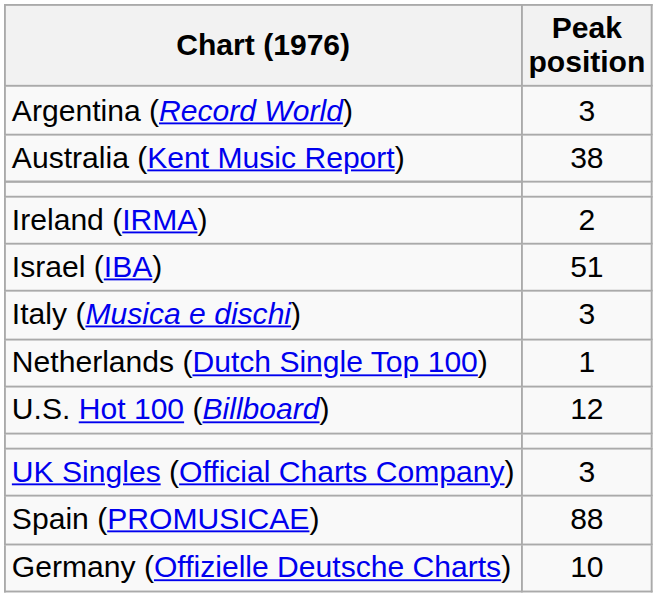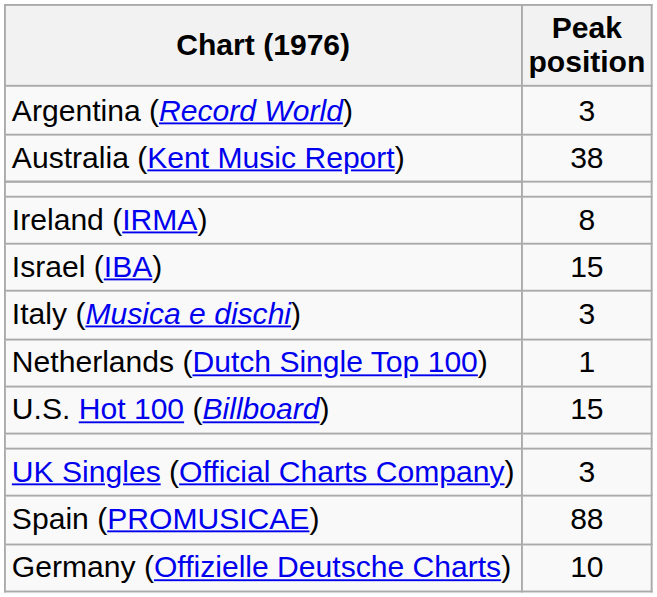(587, 219) 2 -> (587, 219) 8
(587, 266) 51 -> (587, 266) 15
(587, 409) 12 -> (587, 409) 15
